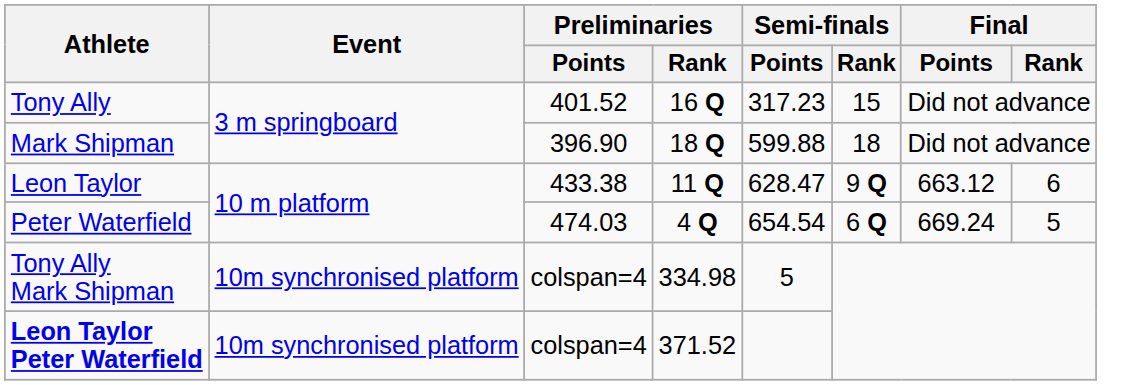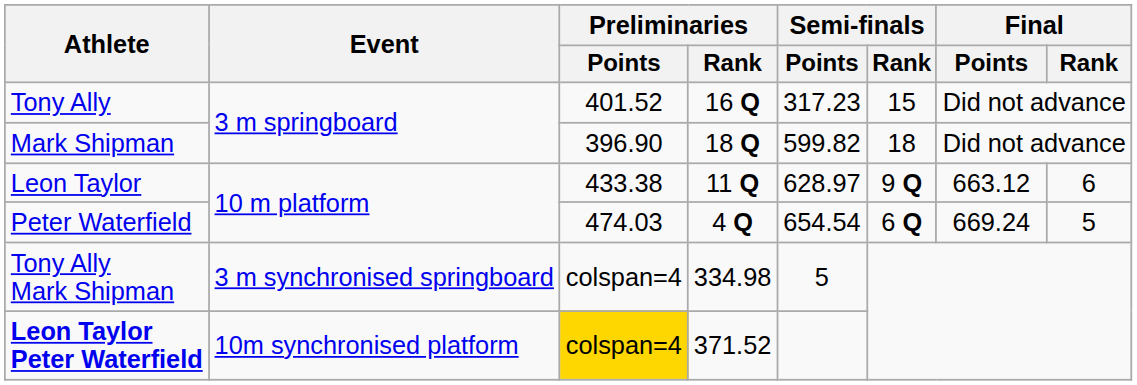(787, 143) 599.88 -> (822, 143) 599.82
(787, 183) 628.47 -> (822, 183) 628.97
(367, 277) 10m synchronised platform -> (384, 277) 3 m synchronised springboard
(589, 346) no background -> (624, 346) gold background
